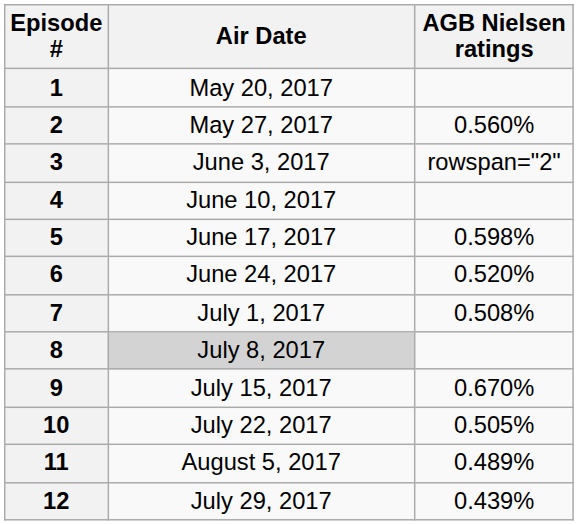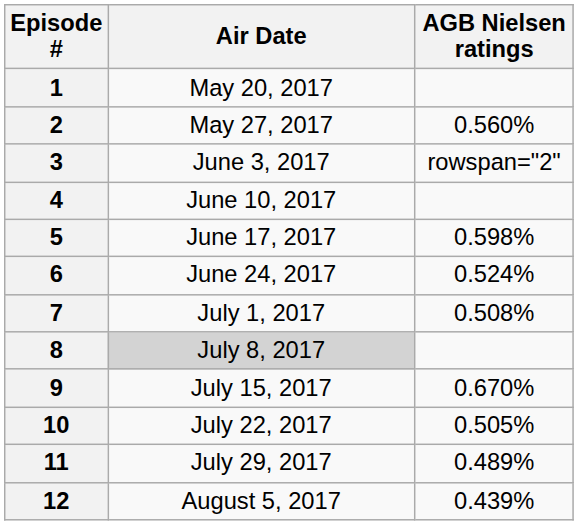(494, 275) 0.520% -> (494, 275) 0.524%
(261, 463) August 5, 2017 -> (261, 463) July 29, 2017
(261, 500) July 29, 2017 -> (261, 500) August 5, 2017
